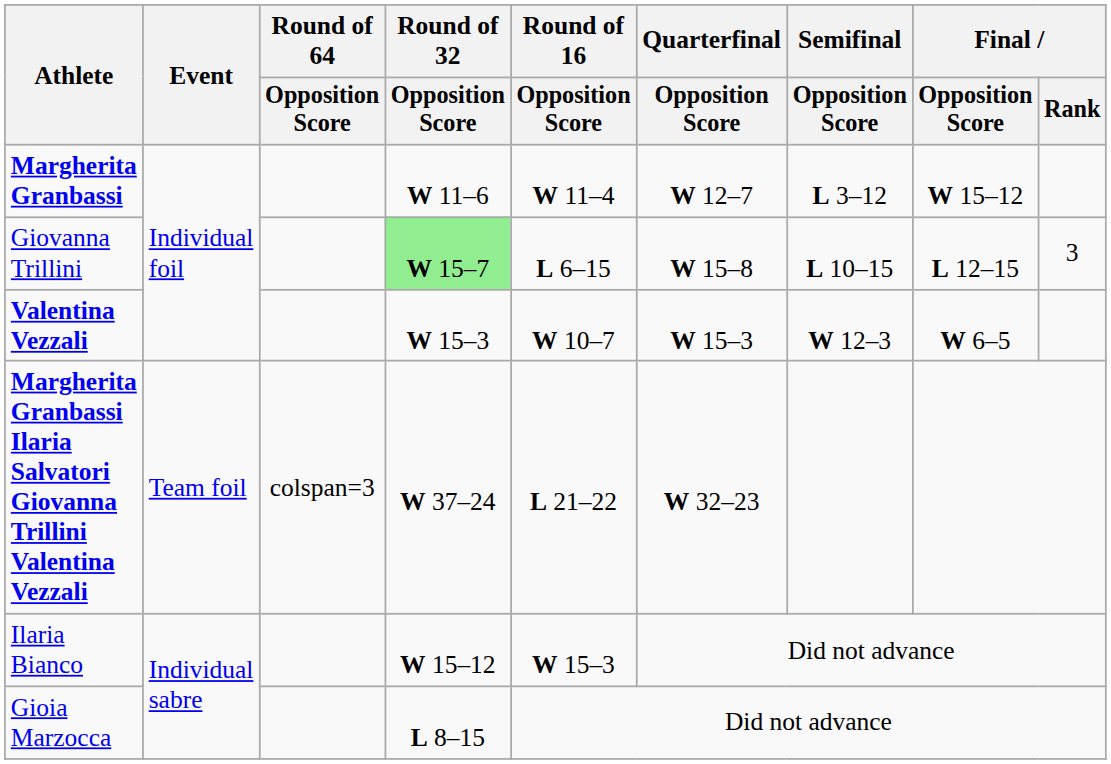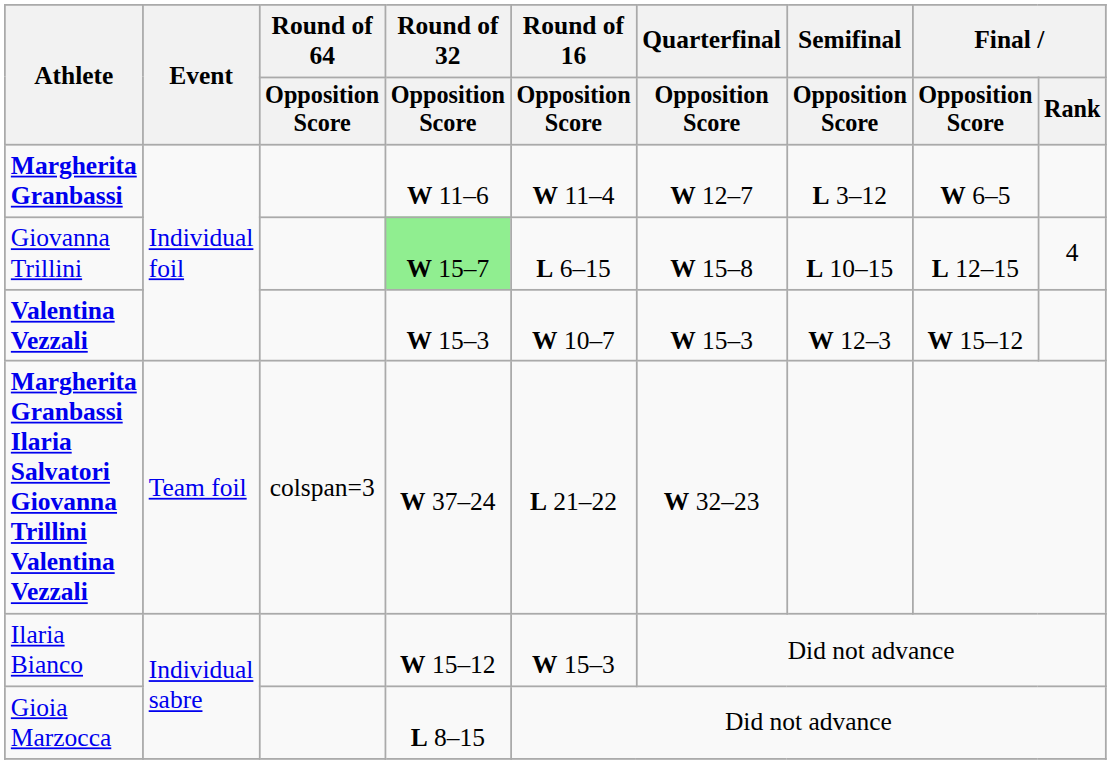(975, 196) W 15–12 -> (975, 196) W 6–5
(1072, 253) 3 -> (1072, 253) 4
(975, 340) W 6–5 -> (975, 340) W 15–12
